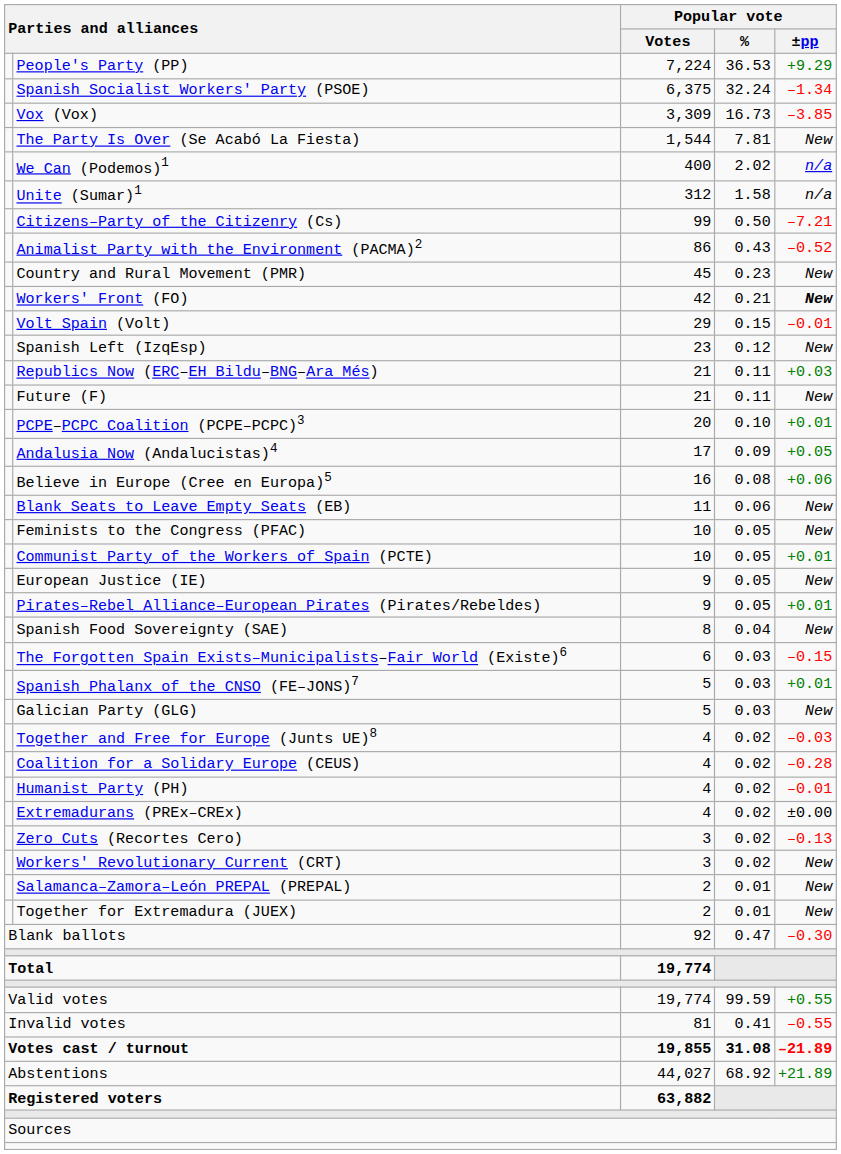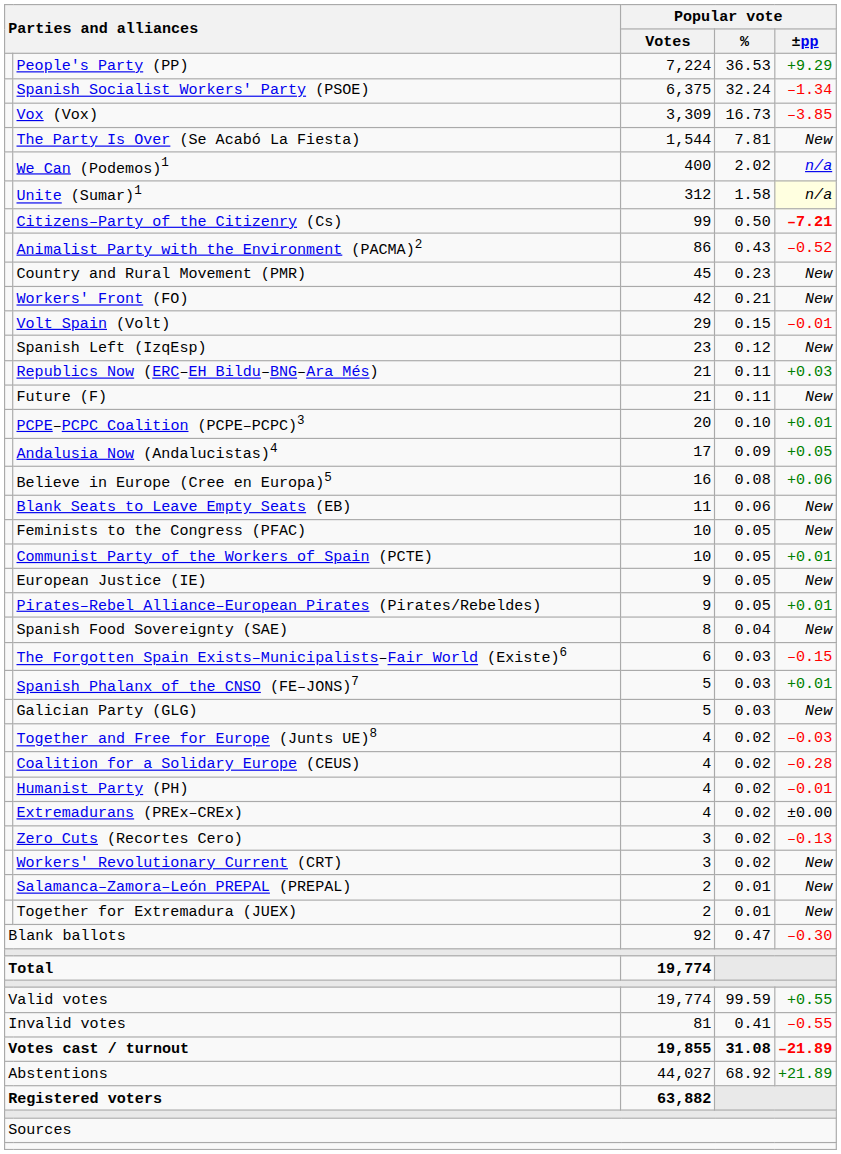(819, 195) no background -> (819, 195) lightyellow background
(810, 221) normal -> (810, 221) bold
(819, 299) bold -> (819, 299) normal
